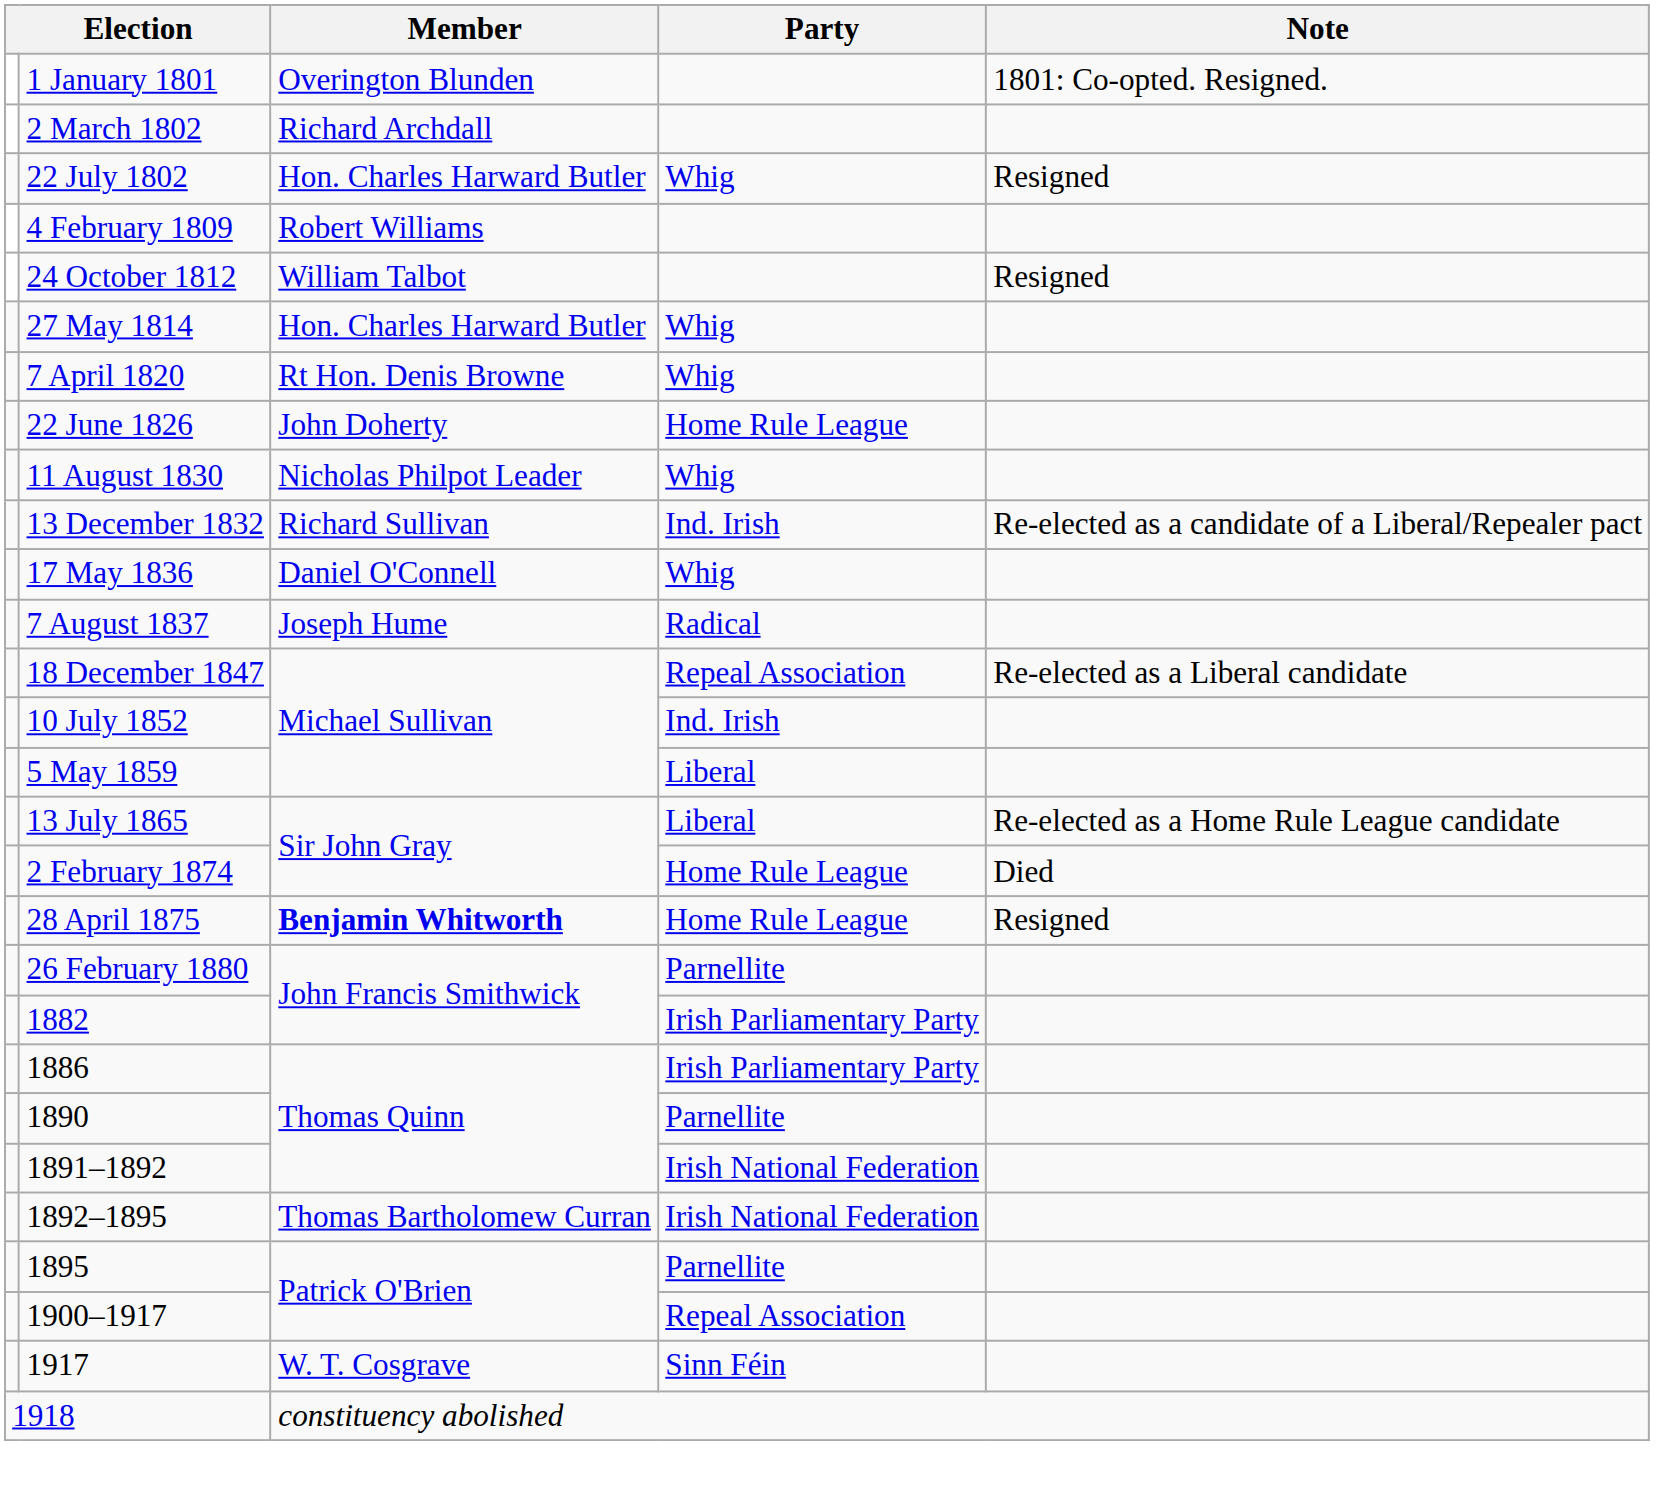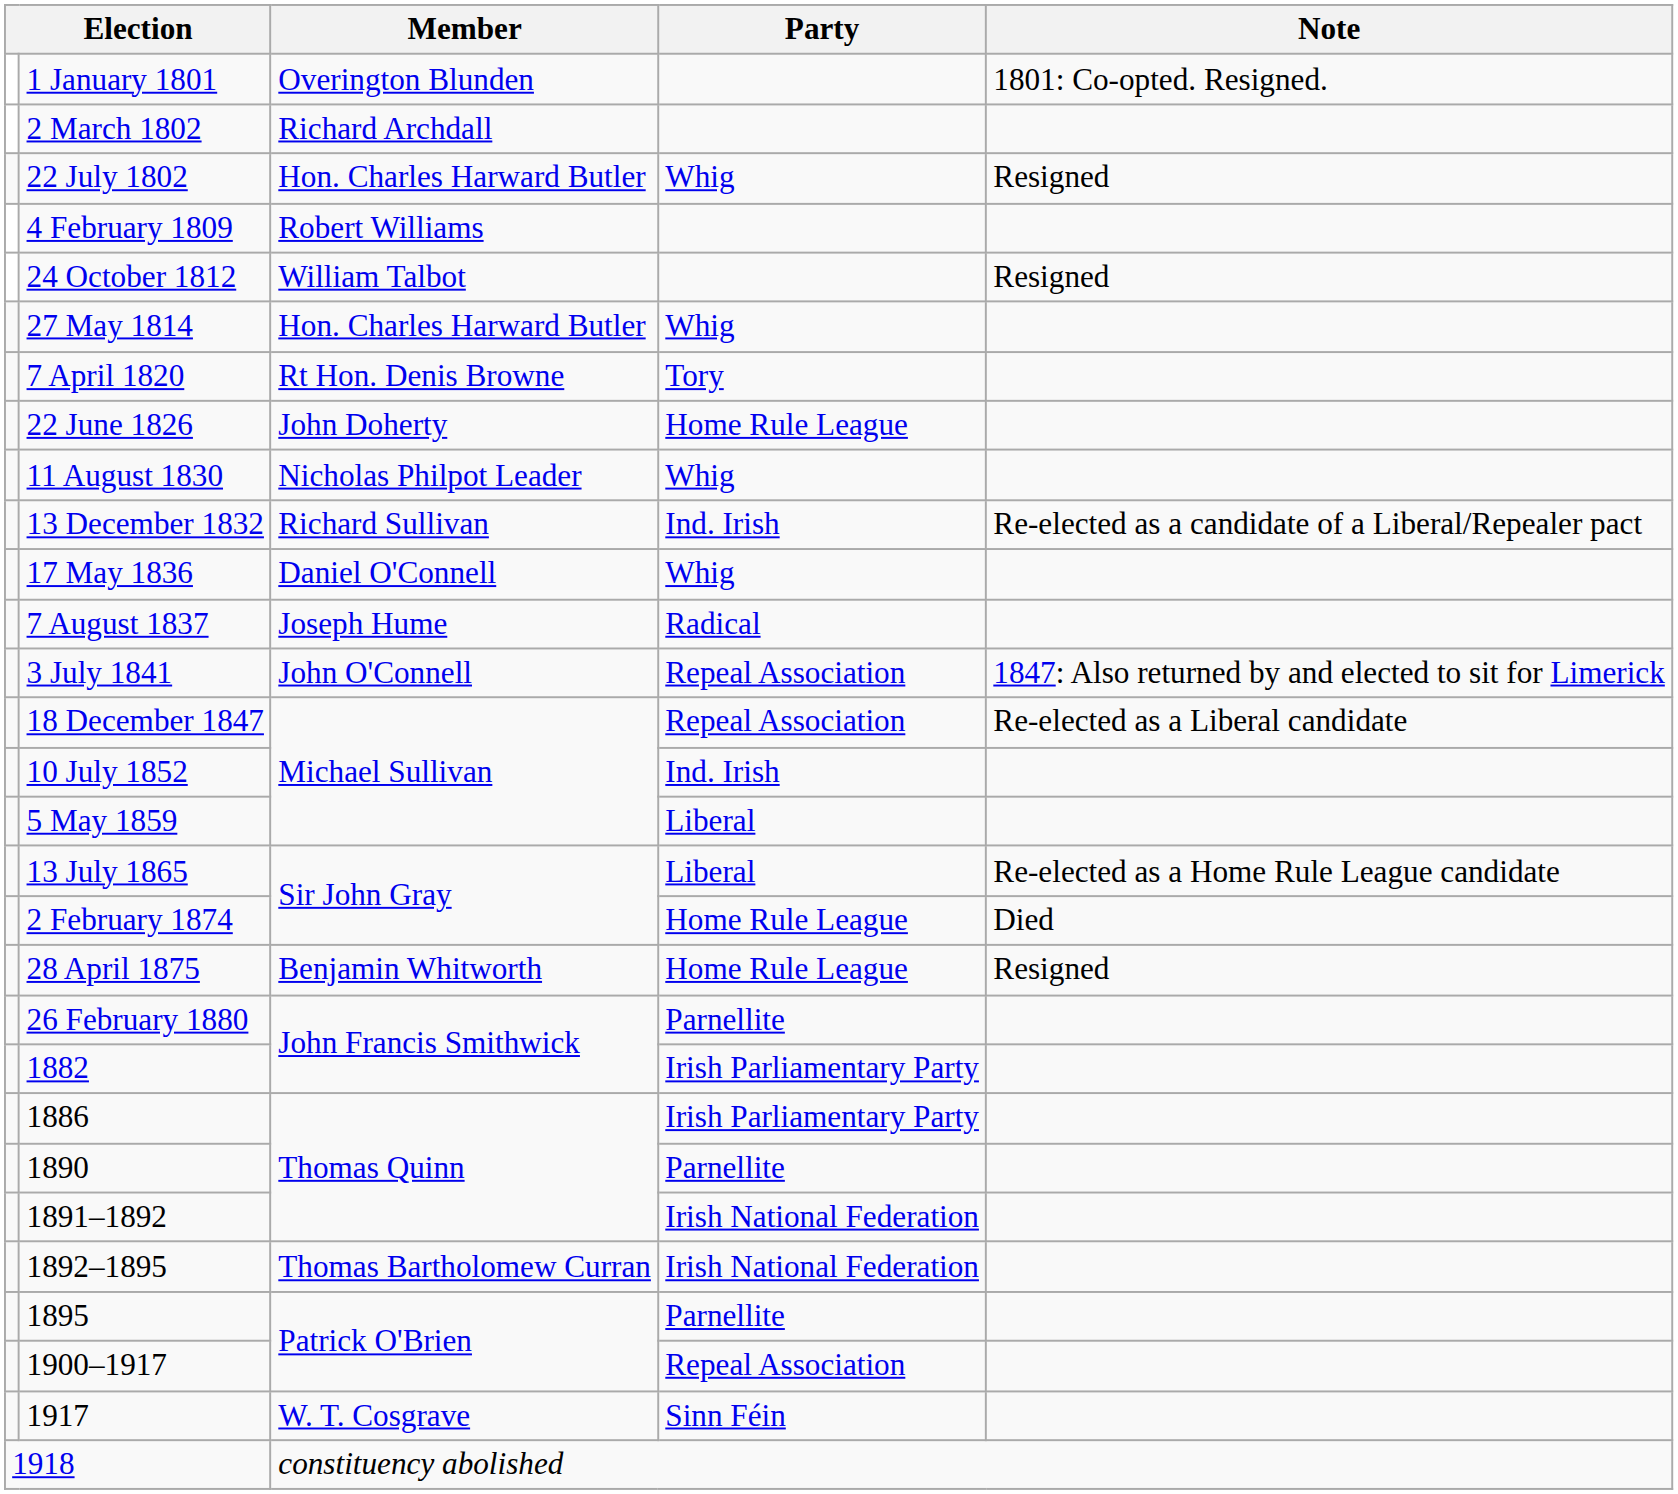(700, 375) Whig -> (695, 375) Tory
+ row: (99, 672)
(421, 919) bold -> (410, 969) normal
